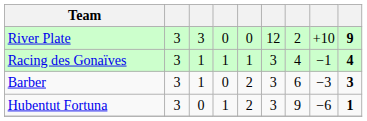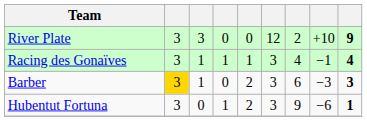(177, 82) no background -> (177, 82) gold background
